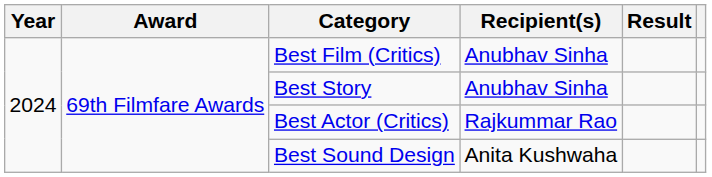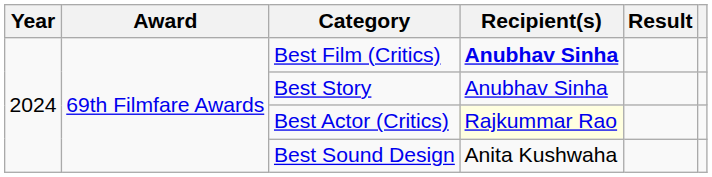(536, 54) normal -> (541, 54) bold
(541, 121) no background -> (541, 121) lightyellow background
